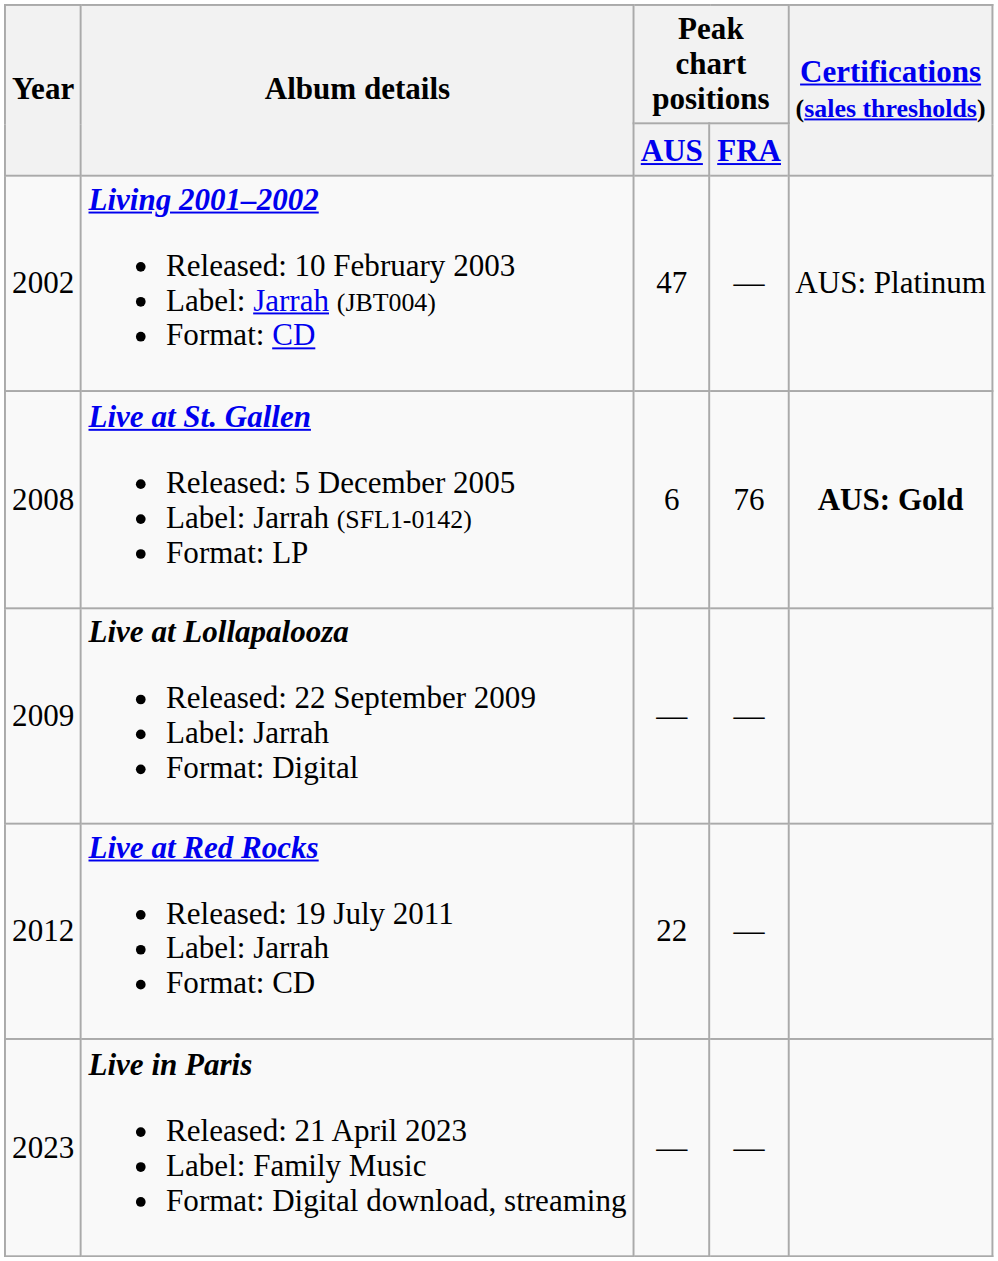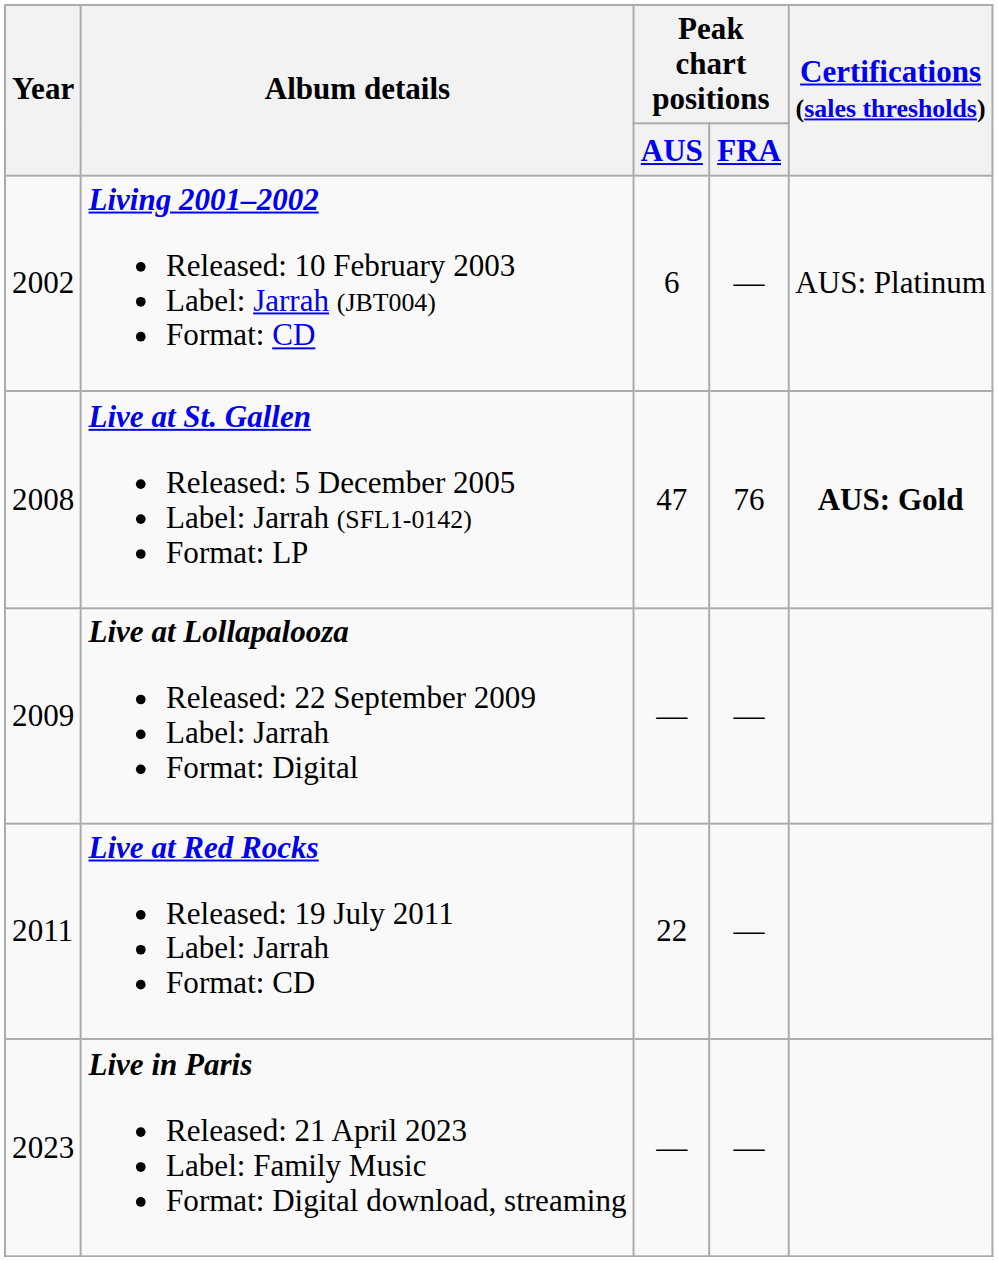(672, 283) 47 -> (672, 283) 6
(672, 499) 6 -> (672, 499) 47
(43, 931) 2012 -> (43, 931) 2011
